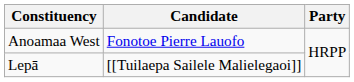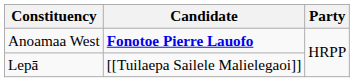(176, 40) normal -> (180, 40) bold
